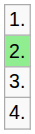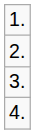(17, 50) lightgreen background -> (17, 50) no background
